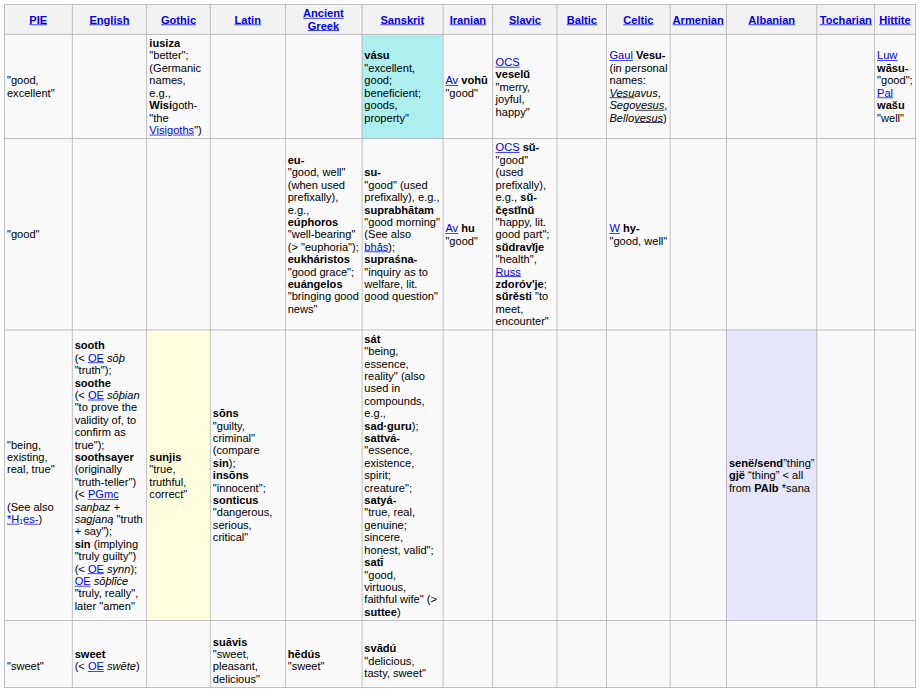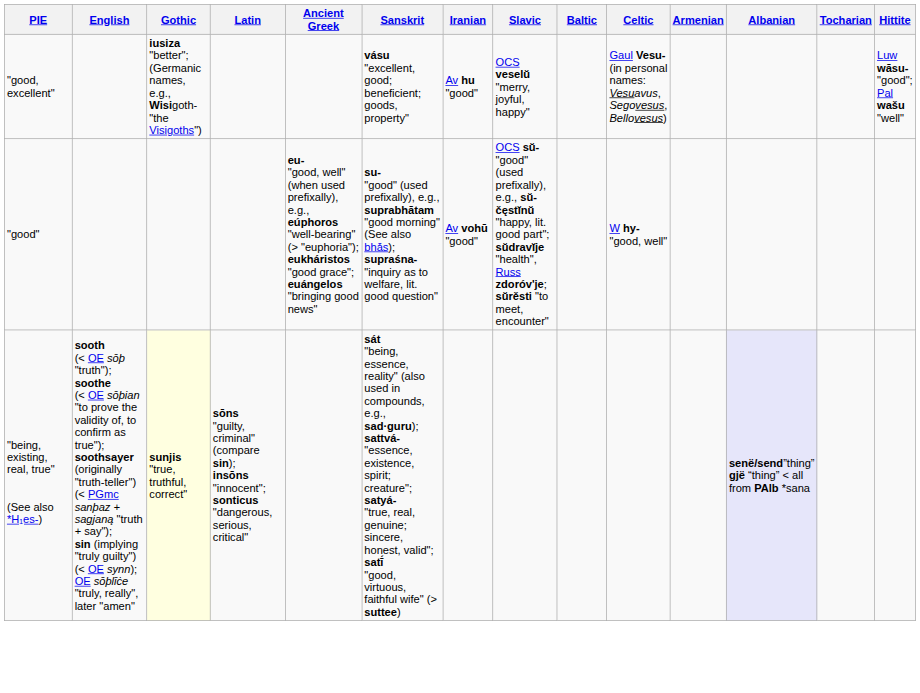(393, 87) paleturquoise background -> (393, 87) no background
(467, 87) Av vohū "good" -> (462, 87) Av hu "good"
(462, 235) Av hu "good" -> (467, 235) Av vohū "good"
- row: (25, 667)
